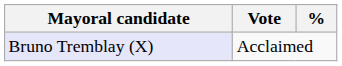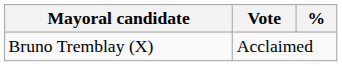(81, 46) lavender background -> (81, 46) no background
